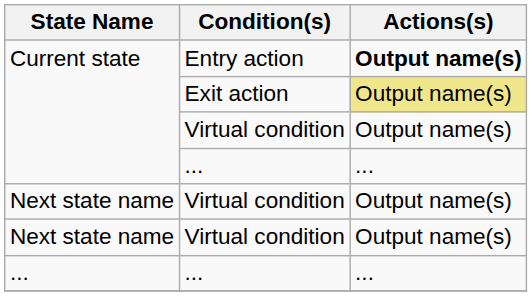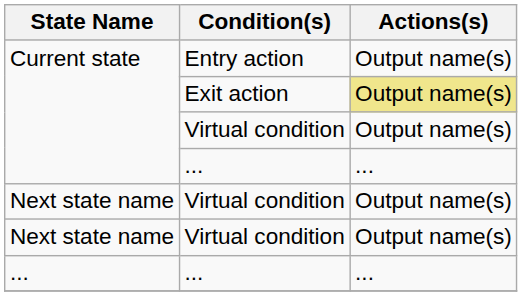(438, 58) bold -> (433, 58) normal
